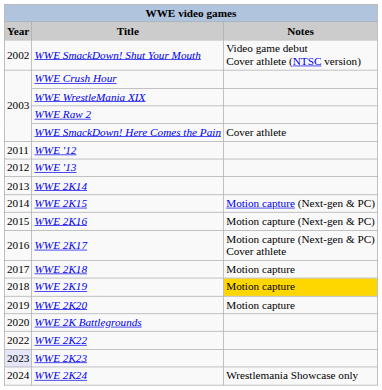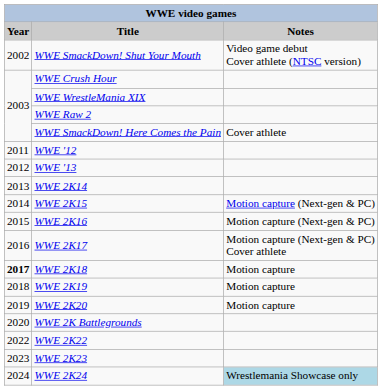(18, 269) normal -> (18, 269) bold
(261, 287) gold background -> (261, 287) no background
(18, 358) lavender background -> (18, 358) no background
(292, 376) no background -> (292, 376) lightblue background
